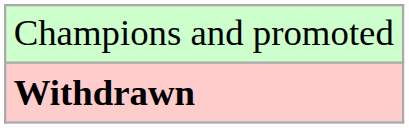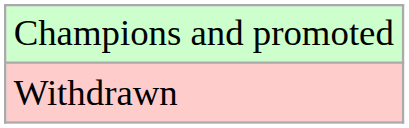(104, 92) bold -> (96, 92) normal
